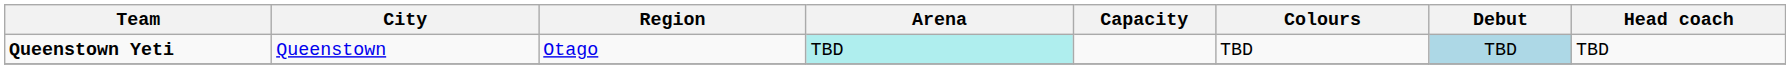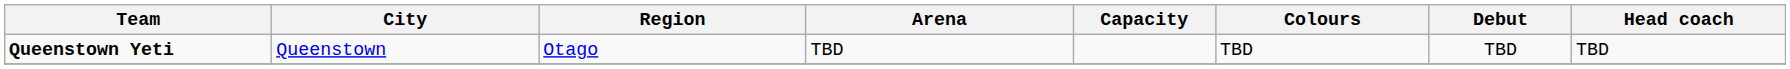(827, 50) paleturquoise background -> (827, 50) no background
(1500, 50) lightblue background -> (1500, 50) no background
